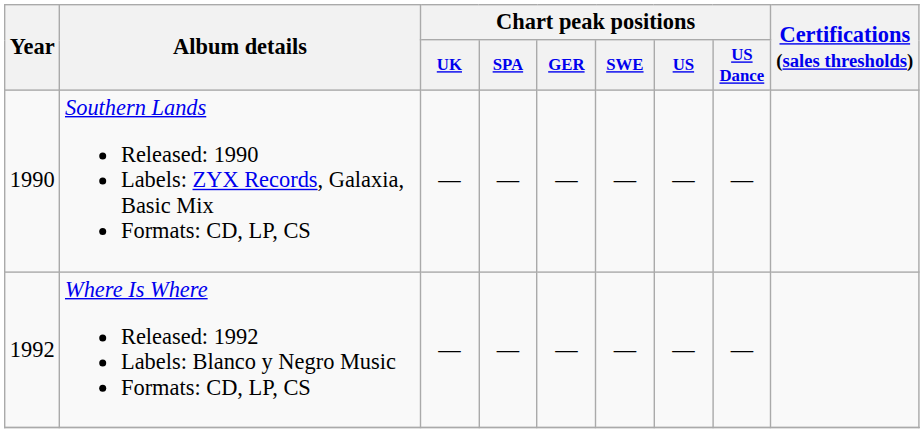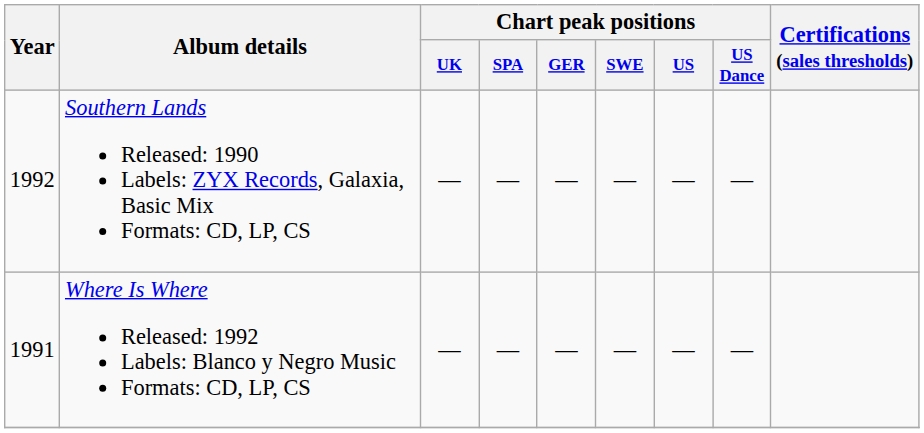(32, 180) 1990 -> (32, 180) 1992
(32, 349) 1992 -> (32, 349) 1991
